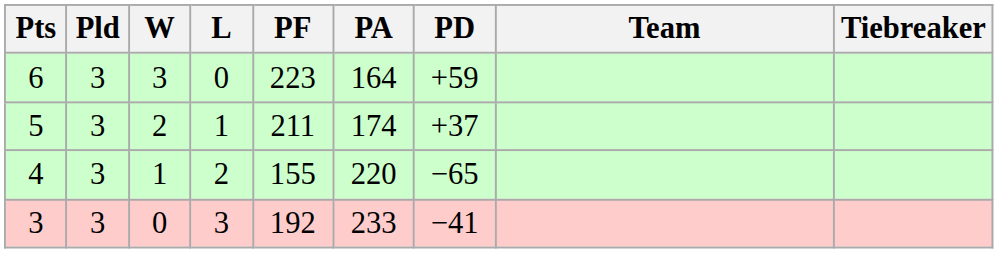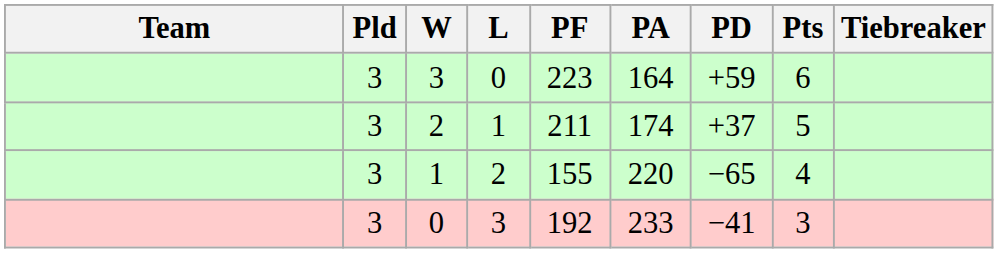columns swapped: (664, 28) <-> (36, 28)
